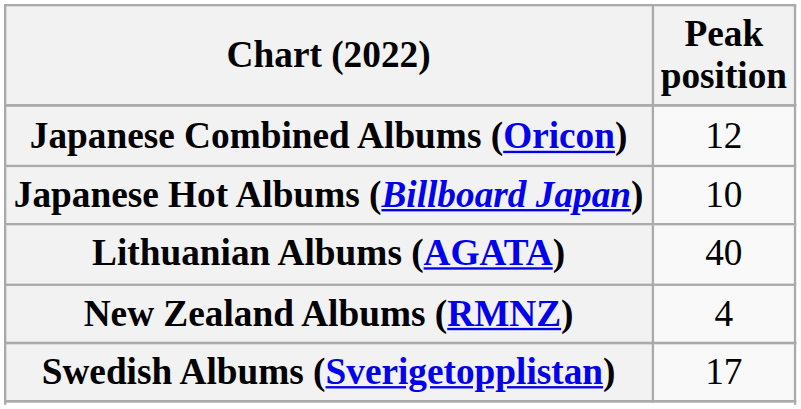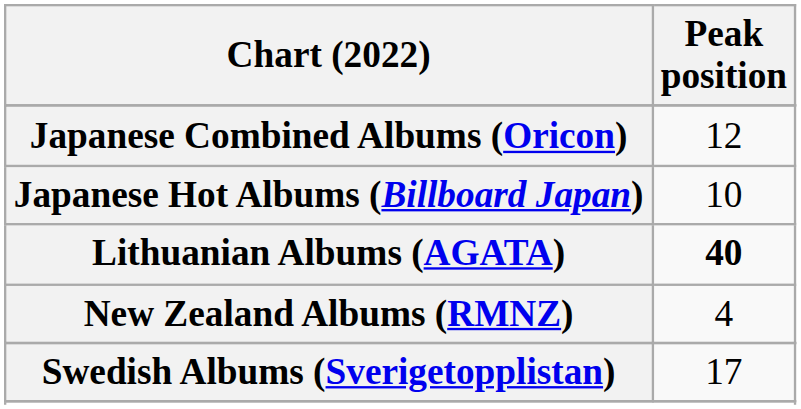(724, 253) normal -> (724, 253) bold
